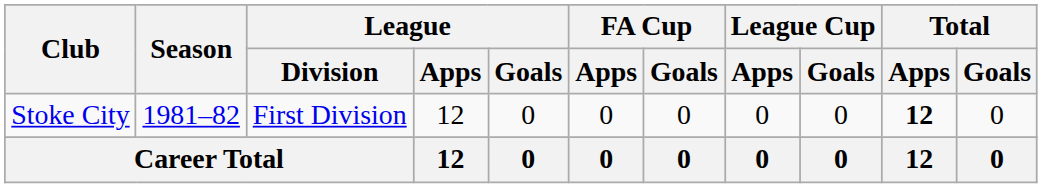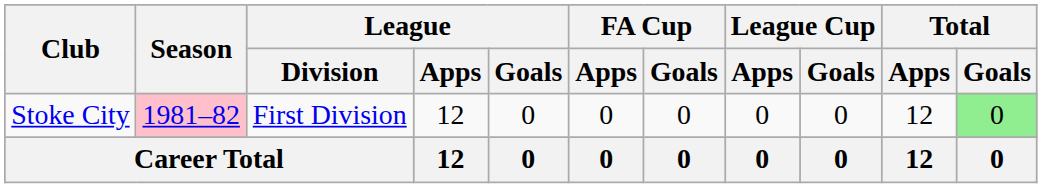(191, 114) no background -> (191, 114) pink background
(919, 114) bold -> (919, 114) normal
(997, 114) no background -> (997, 114) lightgreen background
